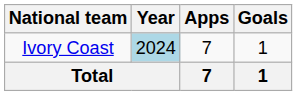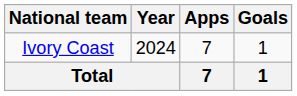(156, 47) lightblue background -> (156, 47) no background
